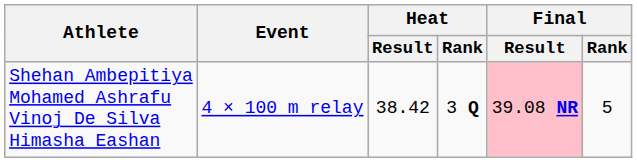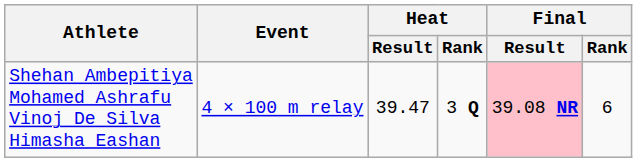(403, 109) 38.42 -> (403, 109) 39.47
(607, 109) 5 -> (607, 109) 6
